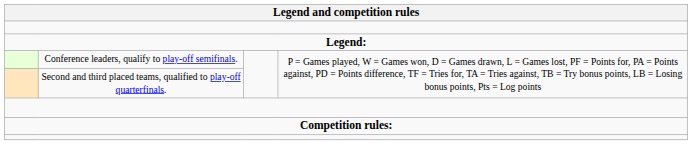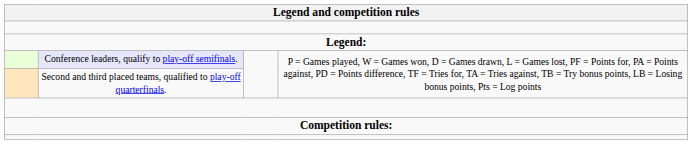(141, 59) no background -> (141, 59) lavender background
